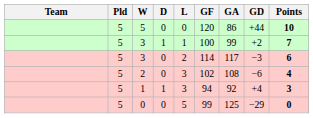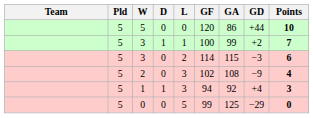(232, 58) 117 -> (232, 58) 115
(257, 74) −6 -> (257, 74) −9
